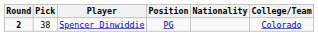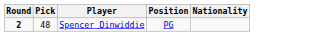- column: (282, 11)
(45, 25) 38 -> (45, 25) 48
